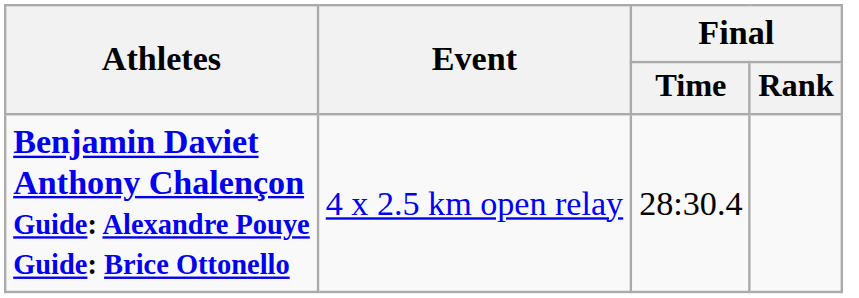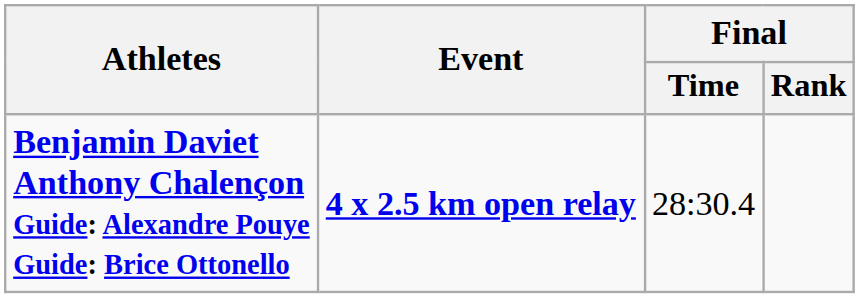(474, 203) normal -> (481, 203) bold
